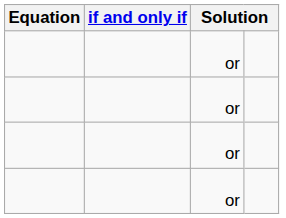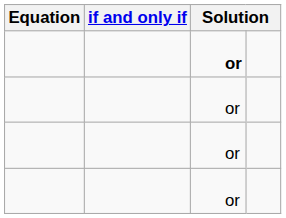(232, 63) normal -> (233, 63) bold
